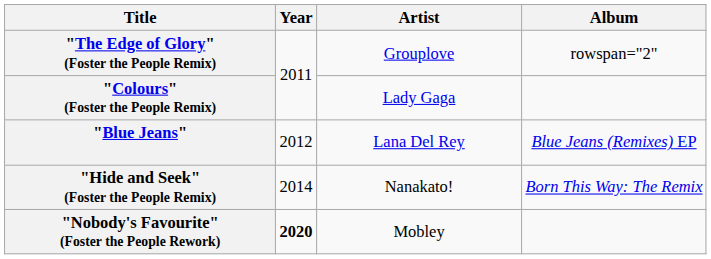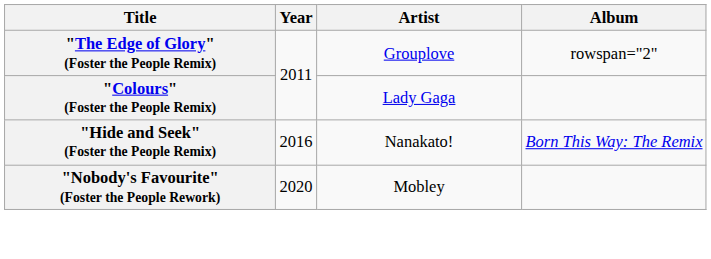- row: (140, 133)
(296, 187) 2014 -> (296, 142) 2016
(296, 231) bold -> (296, 187) normal
